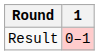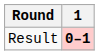(78, 39) normal -> (78, 39) bold
